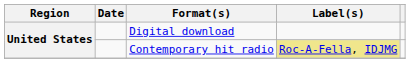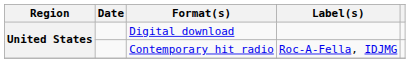(338, 49) khaki background -> (338, 49) no background
